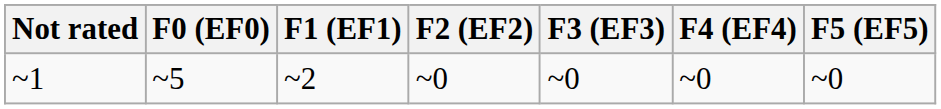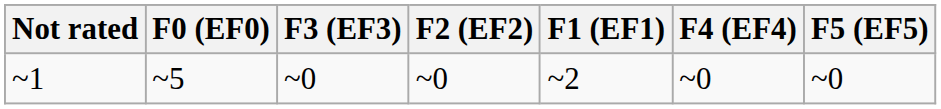columns swapped: (343, 28) <-> (606, 28)
